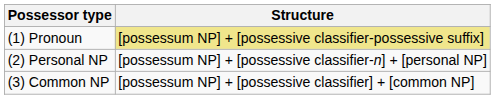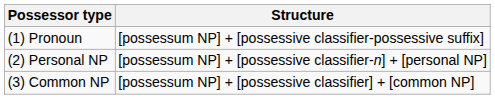(301, 37) khaki background -> (301, 37) no background
